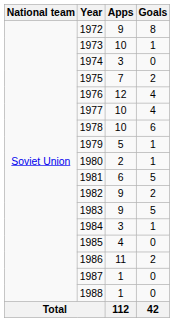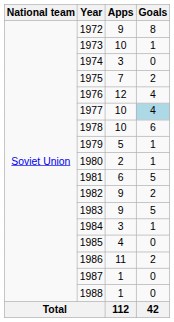(153, 111) no background -> (153, 111) lightblue background
